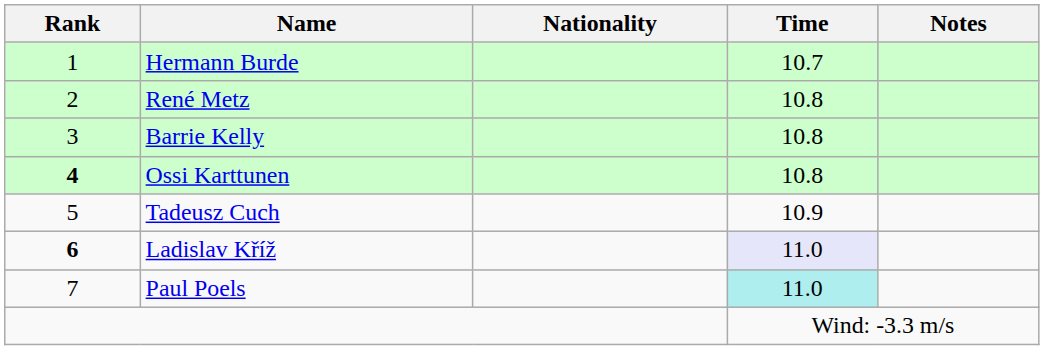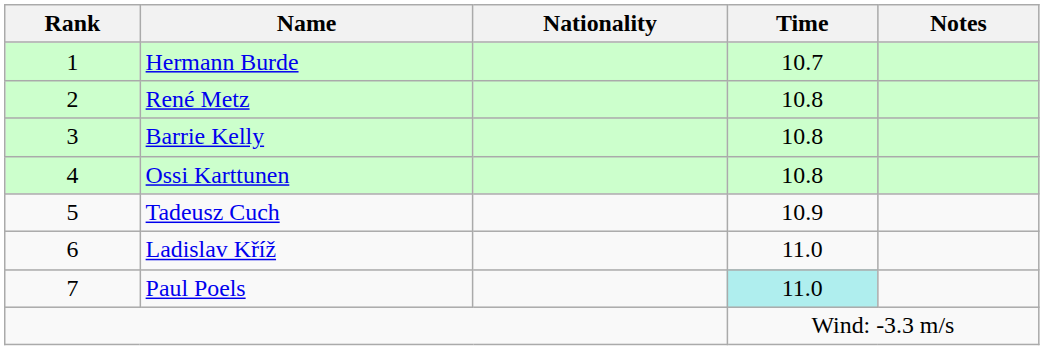(72, 174) bold -> (72, 174) normal
(72, 250) bold -> (72, 250) normal
(802, 250) lavender background -> (802, 250) no background
